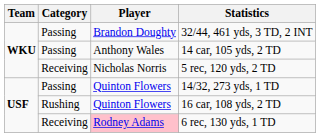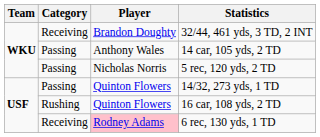(59, 31) Passing -> (64, 31) Receiving
(64, 68) Receiving -> (59, 68) Passing
